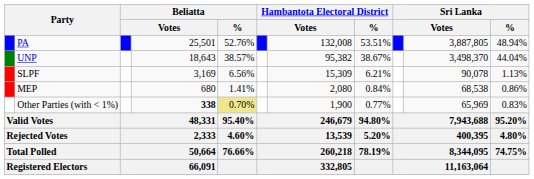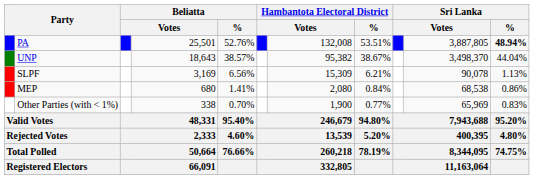(512, 43) normal -> (511, 43) bold
(208, 105) bold -> (208, 105) normal
(242, 105) khaki background -> (242, 105) no background
